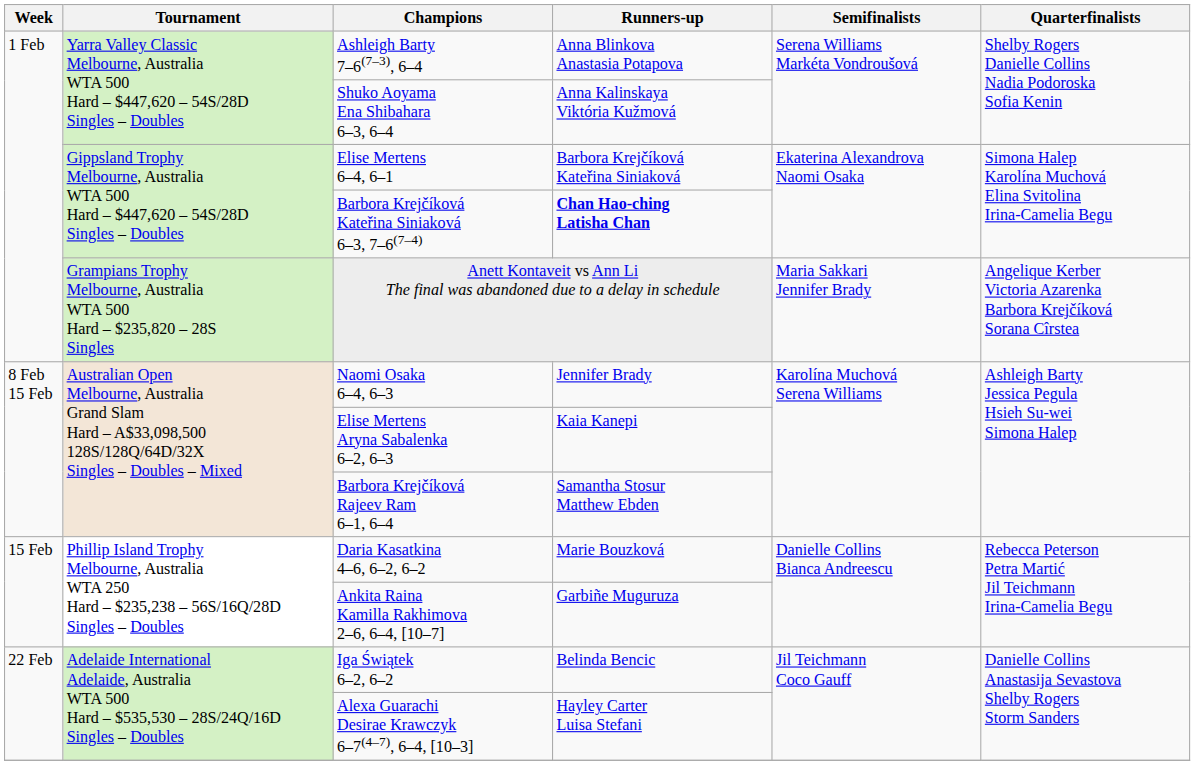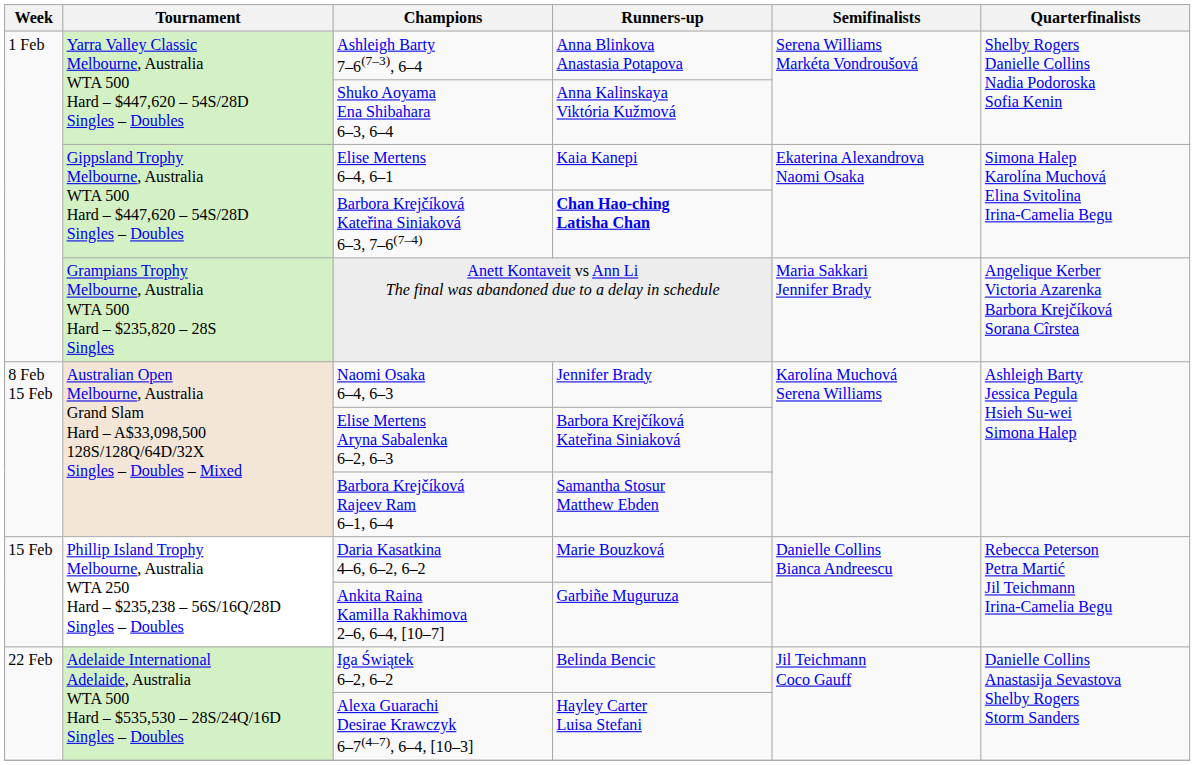(620, 167) Barbora Krejčíková Kateřina Siniaková -> (597, 158) Kaia Kanepi
(597, 420) Kaia Kanepi -> (620, 429) Barbora Krejčíková Kateřina Siniaková
